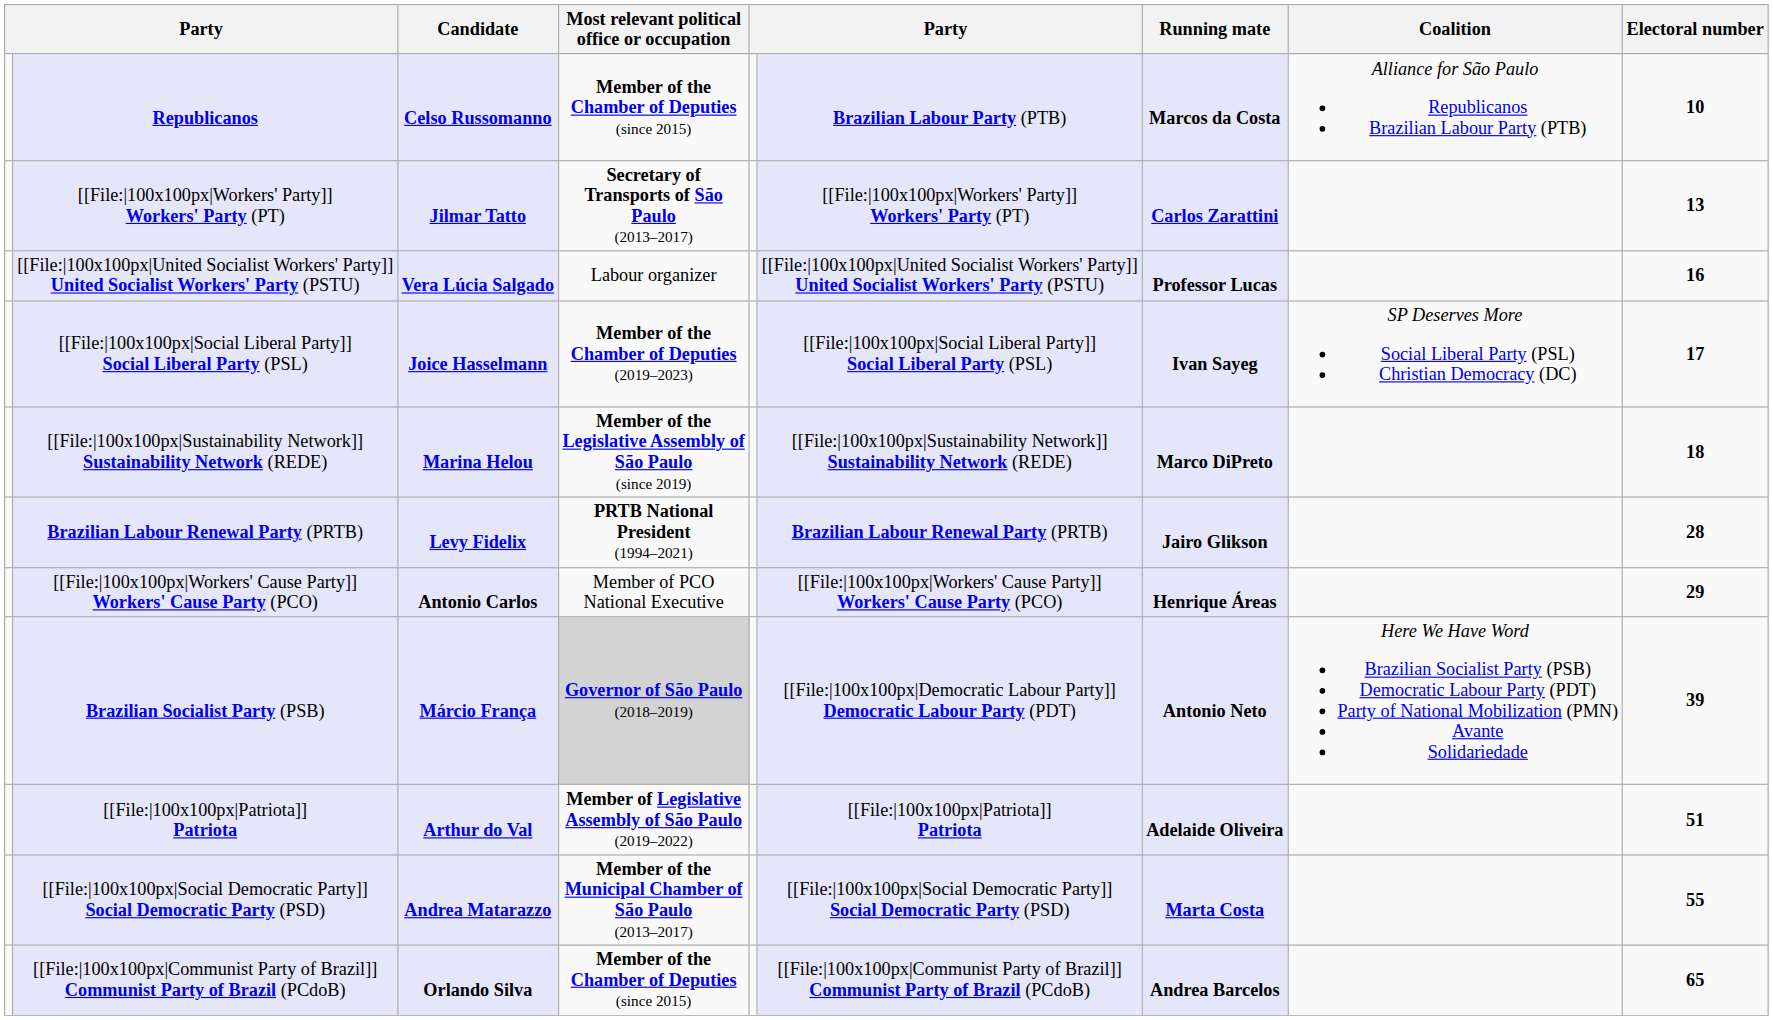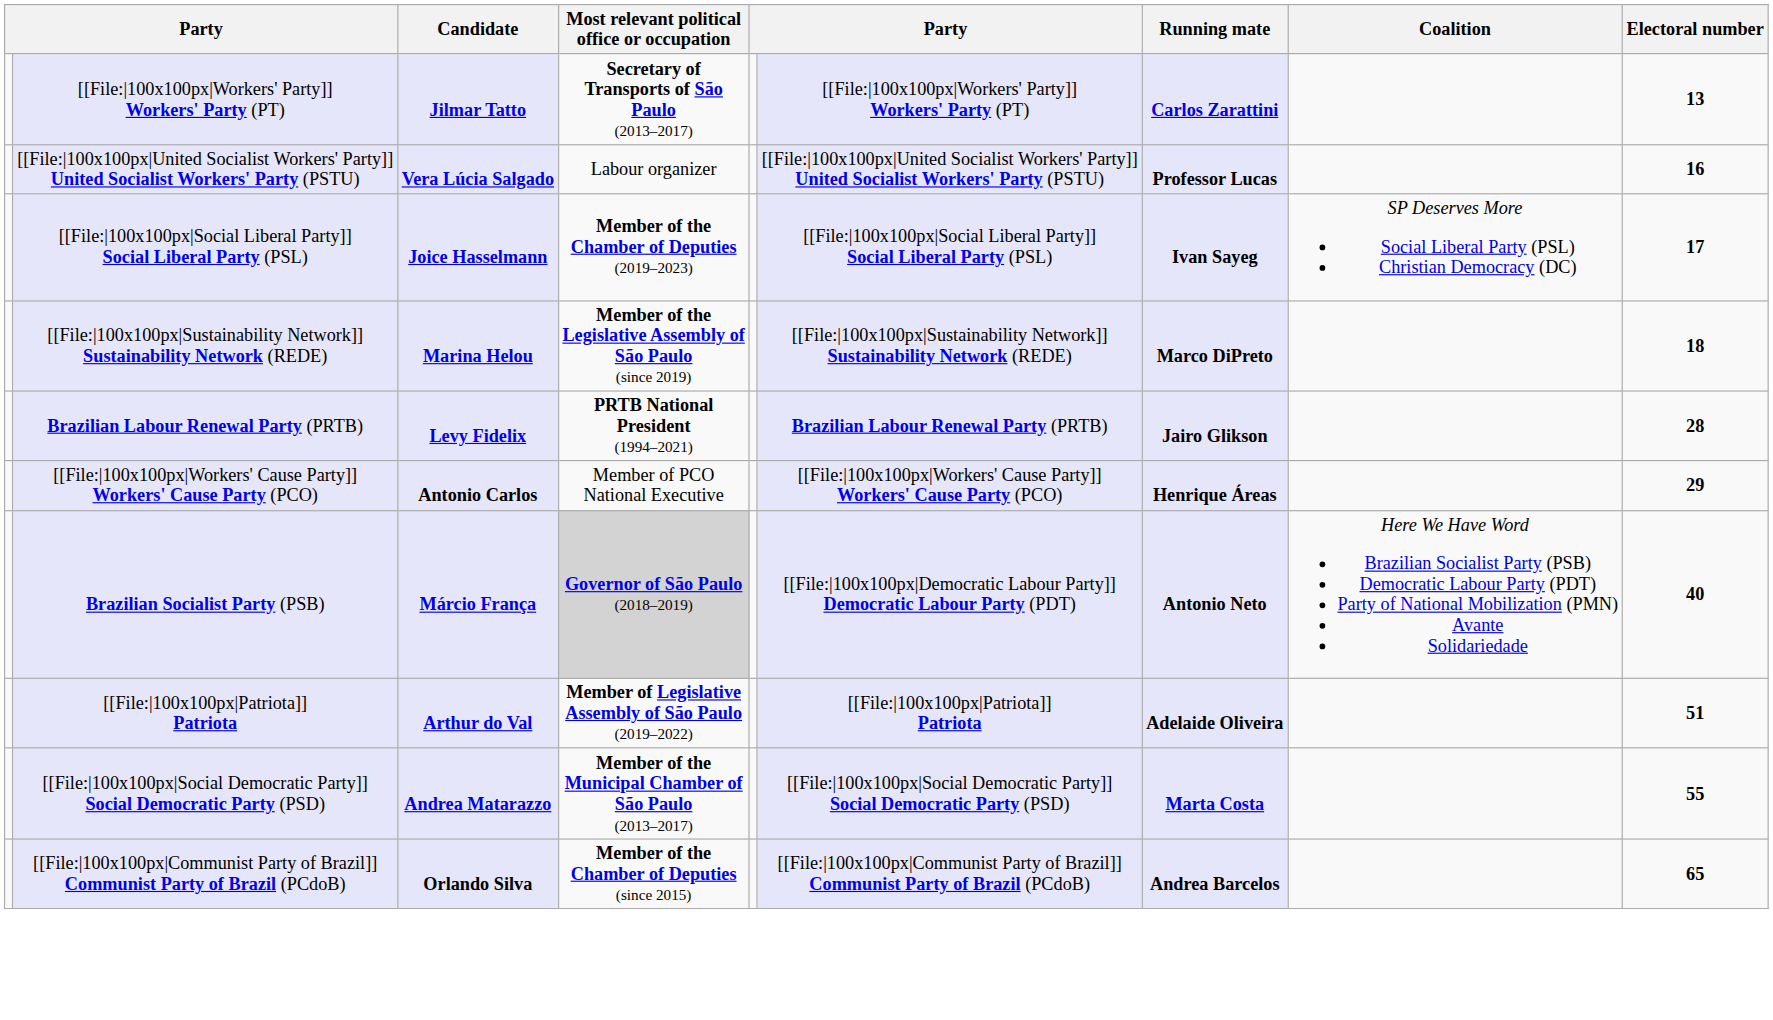- row: (205, 117)
(1695, 700) 39 -> (1695, 594) 40
